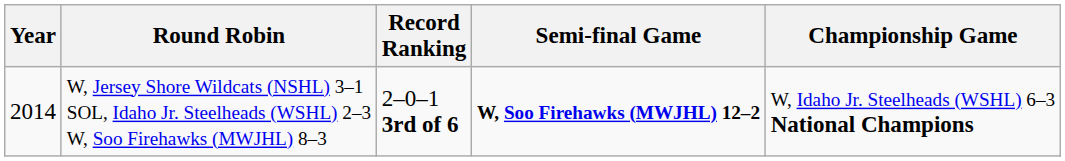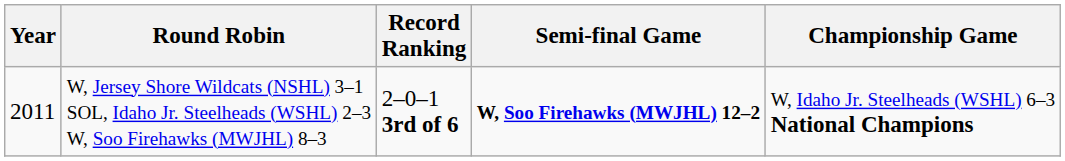(33, 111) 2014 -> (33, 111) 2011
